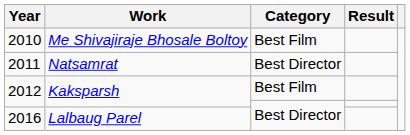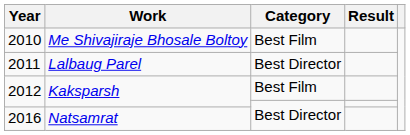(83, 64) Natsamrat -> (95, 64) Lalbaug Parel
(95, 118) Lalbaug Parel -> (83, 118) Natsamrat
